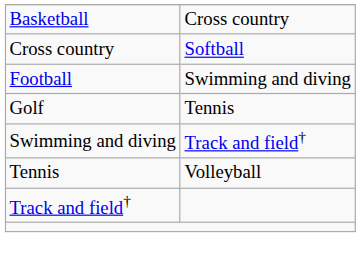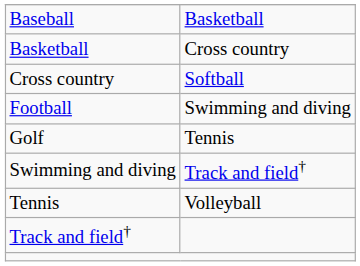+ row: (42, 19)
